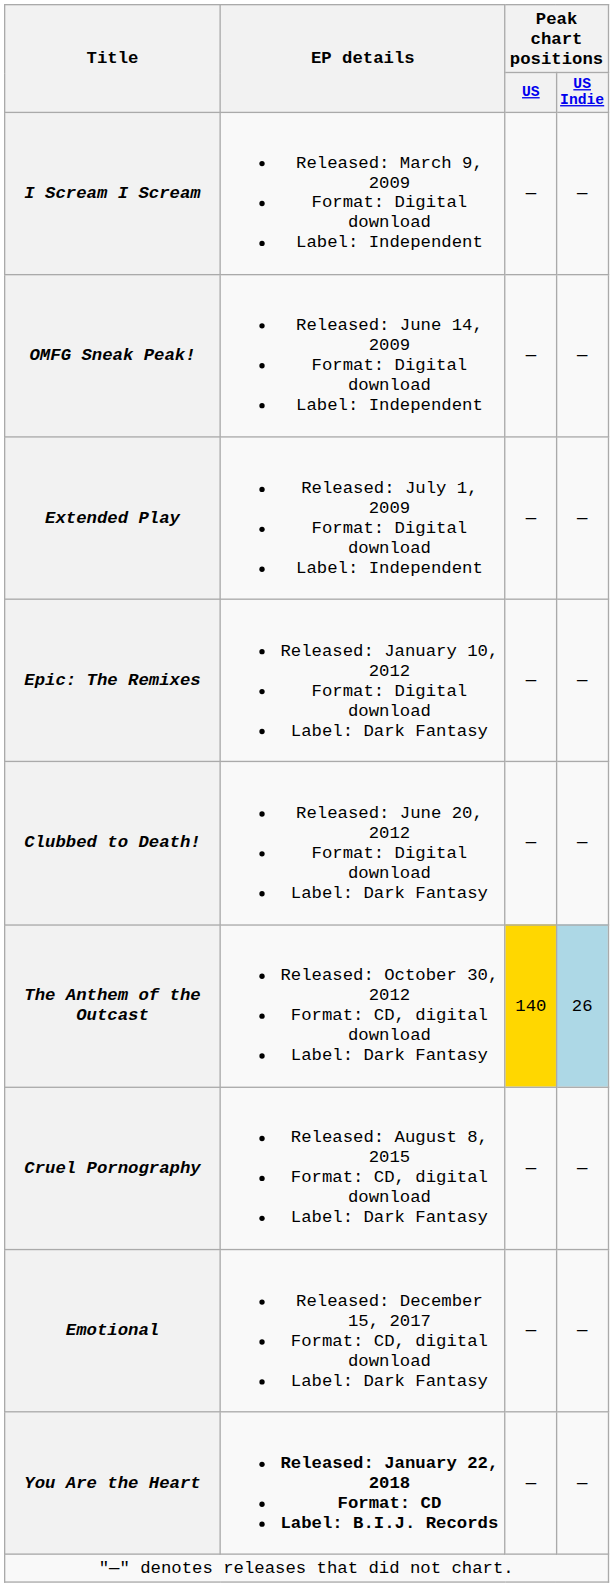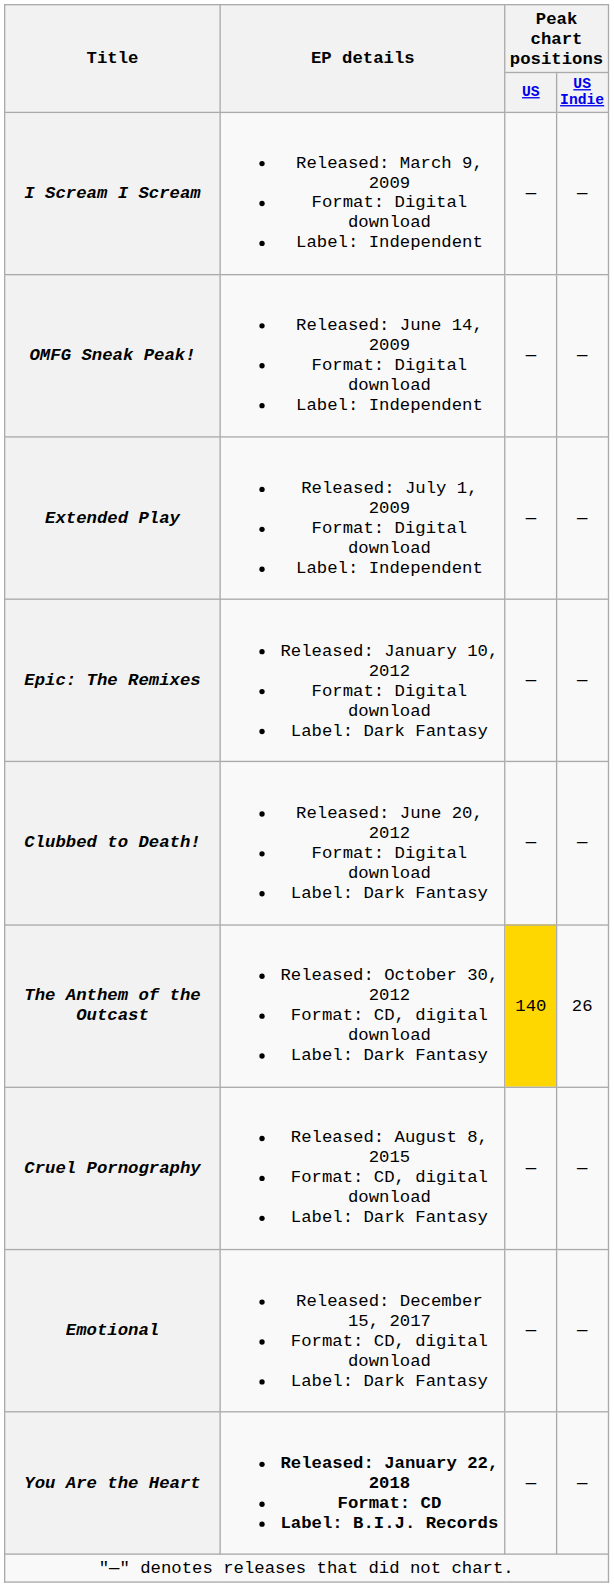(582, 1006) lightblue background -> (582, 1006) no background
